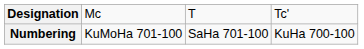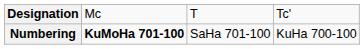(133, 34) normal -> (134, 34) bold
